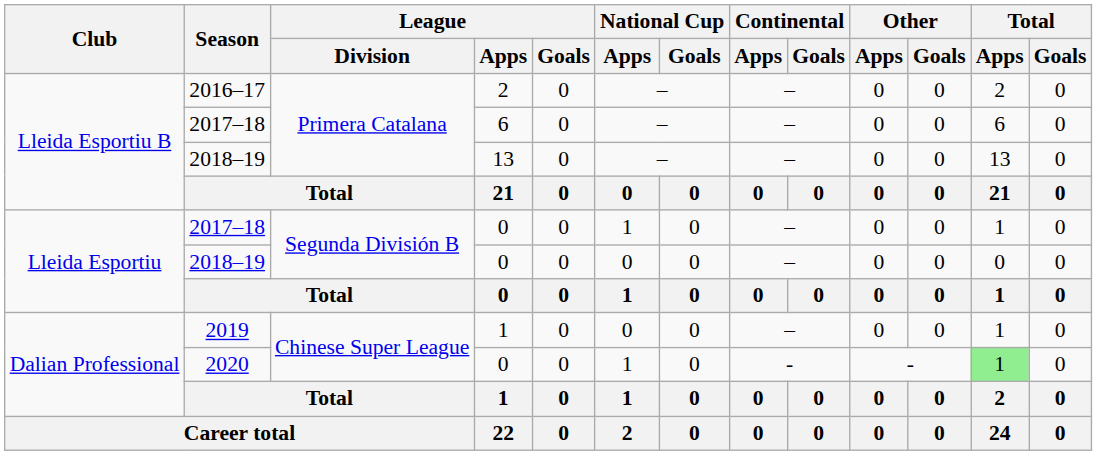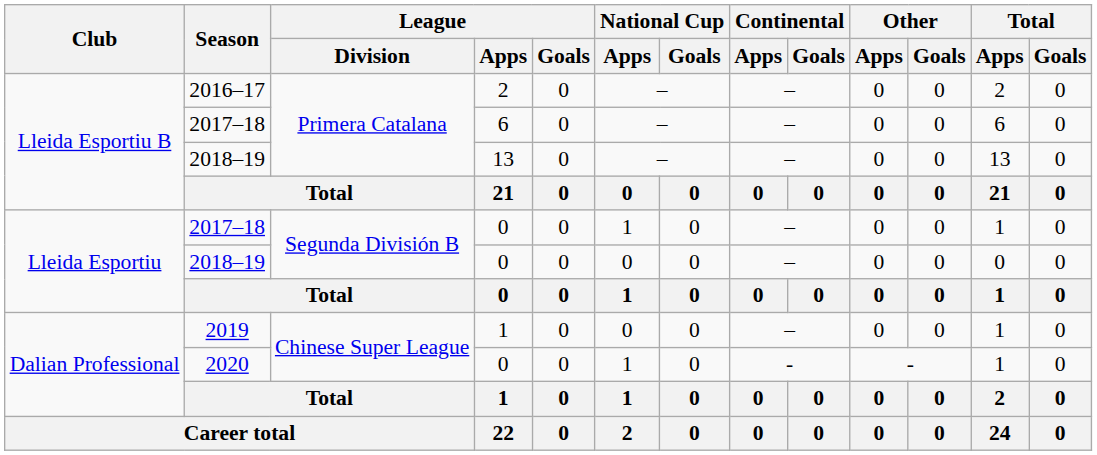(1000, 364) lightgreen background -> (1000, 364) no background
